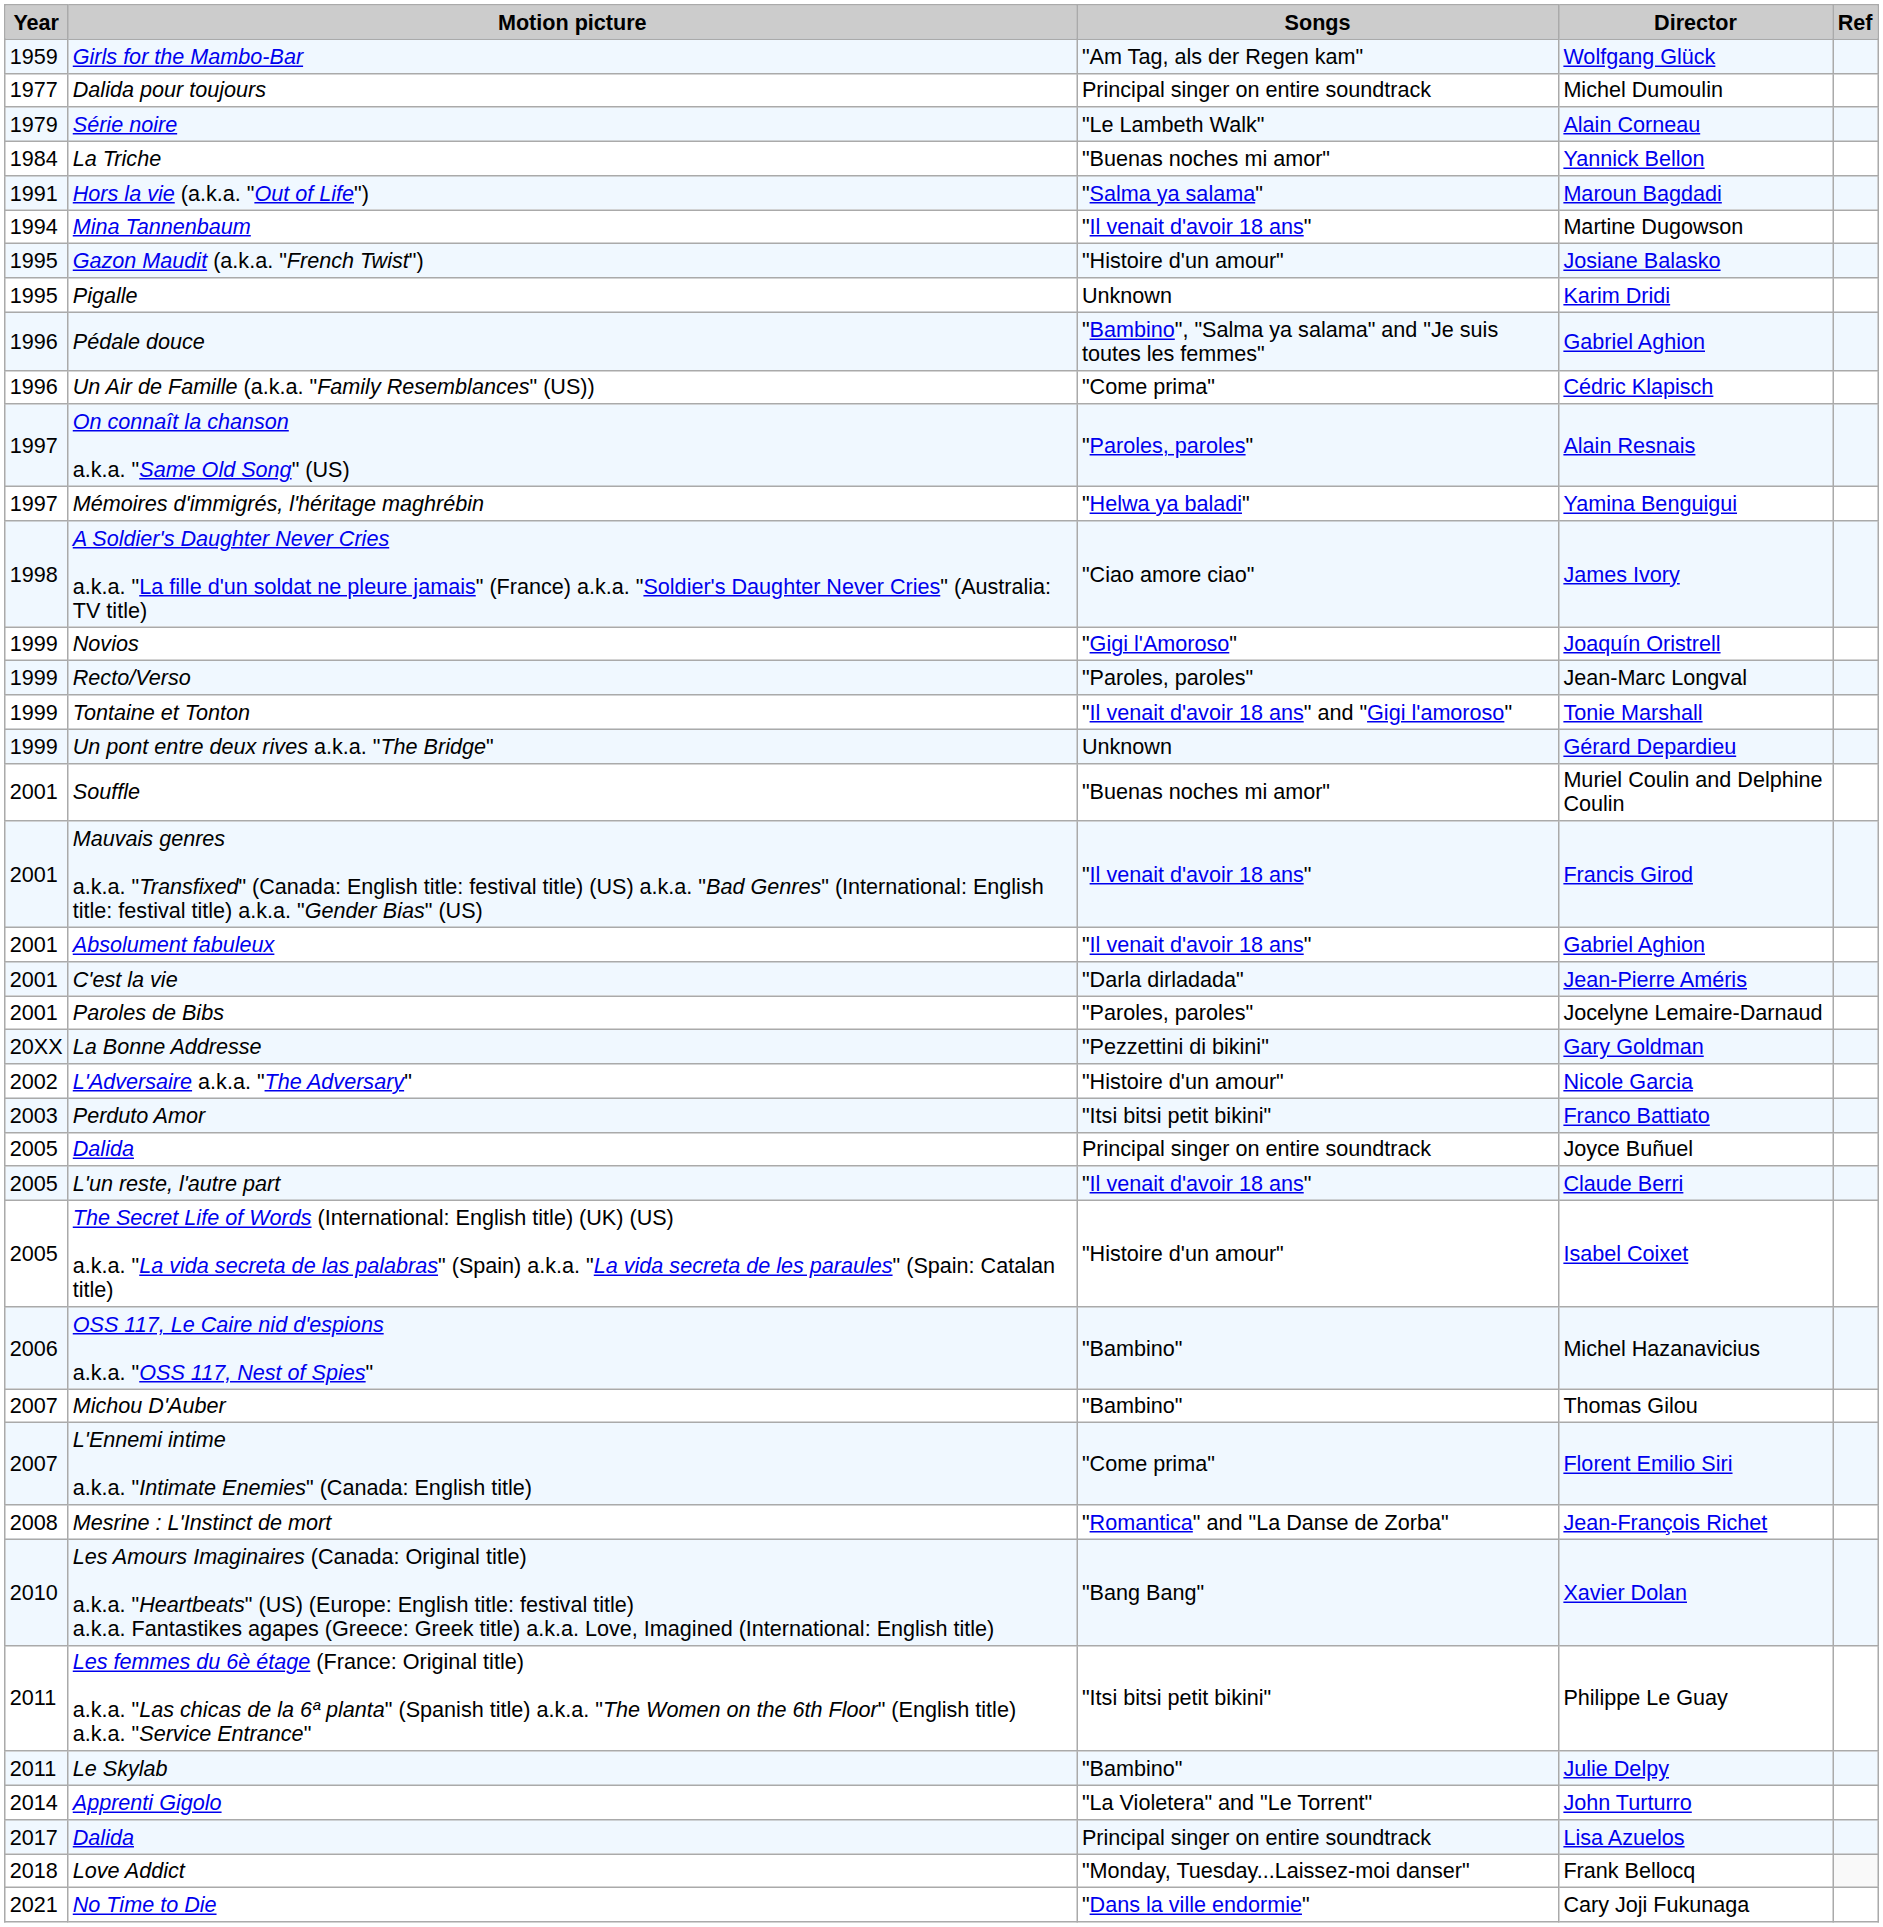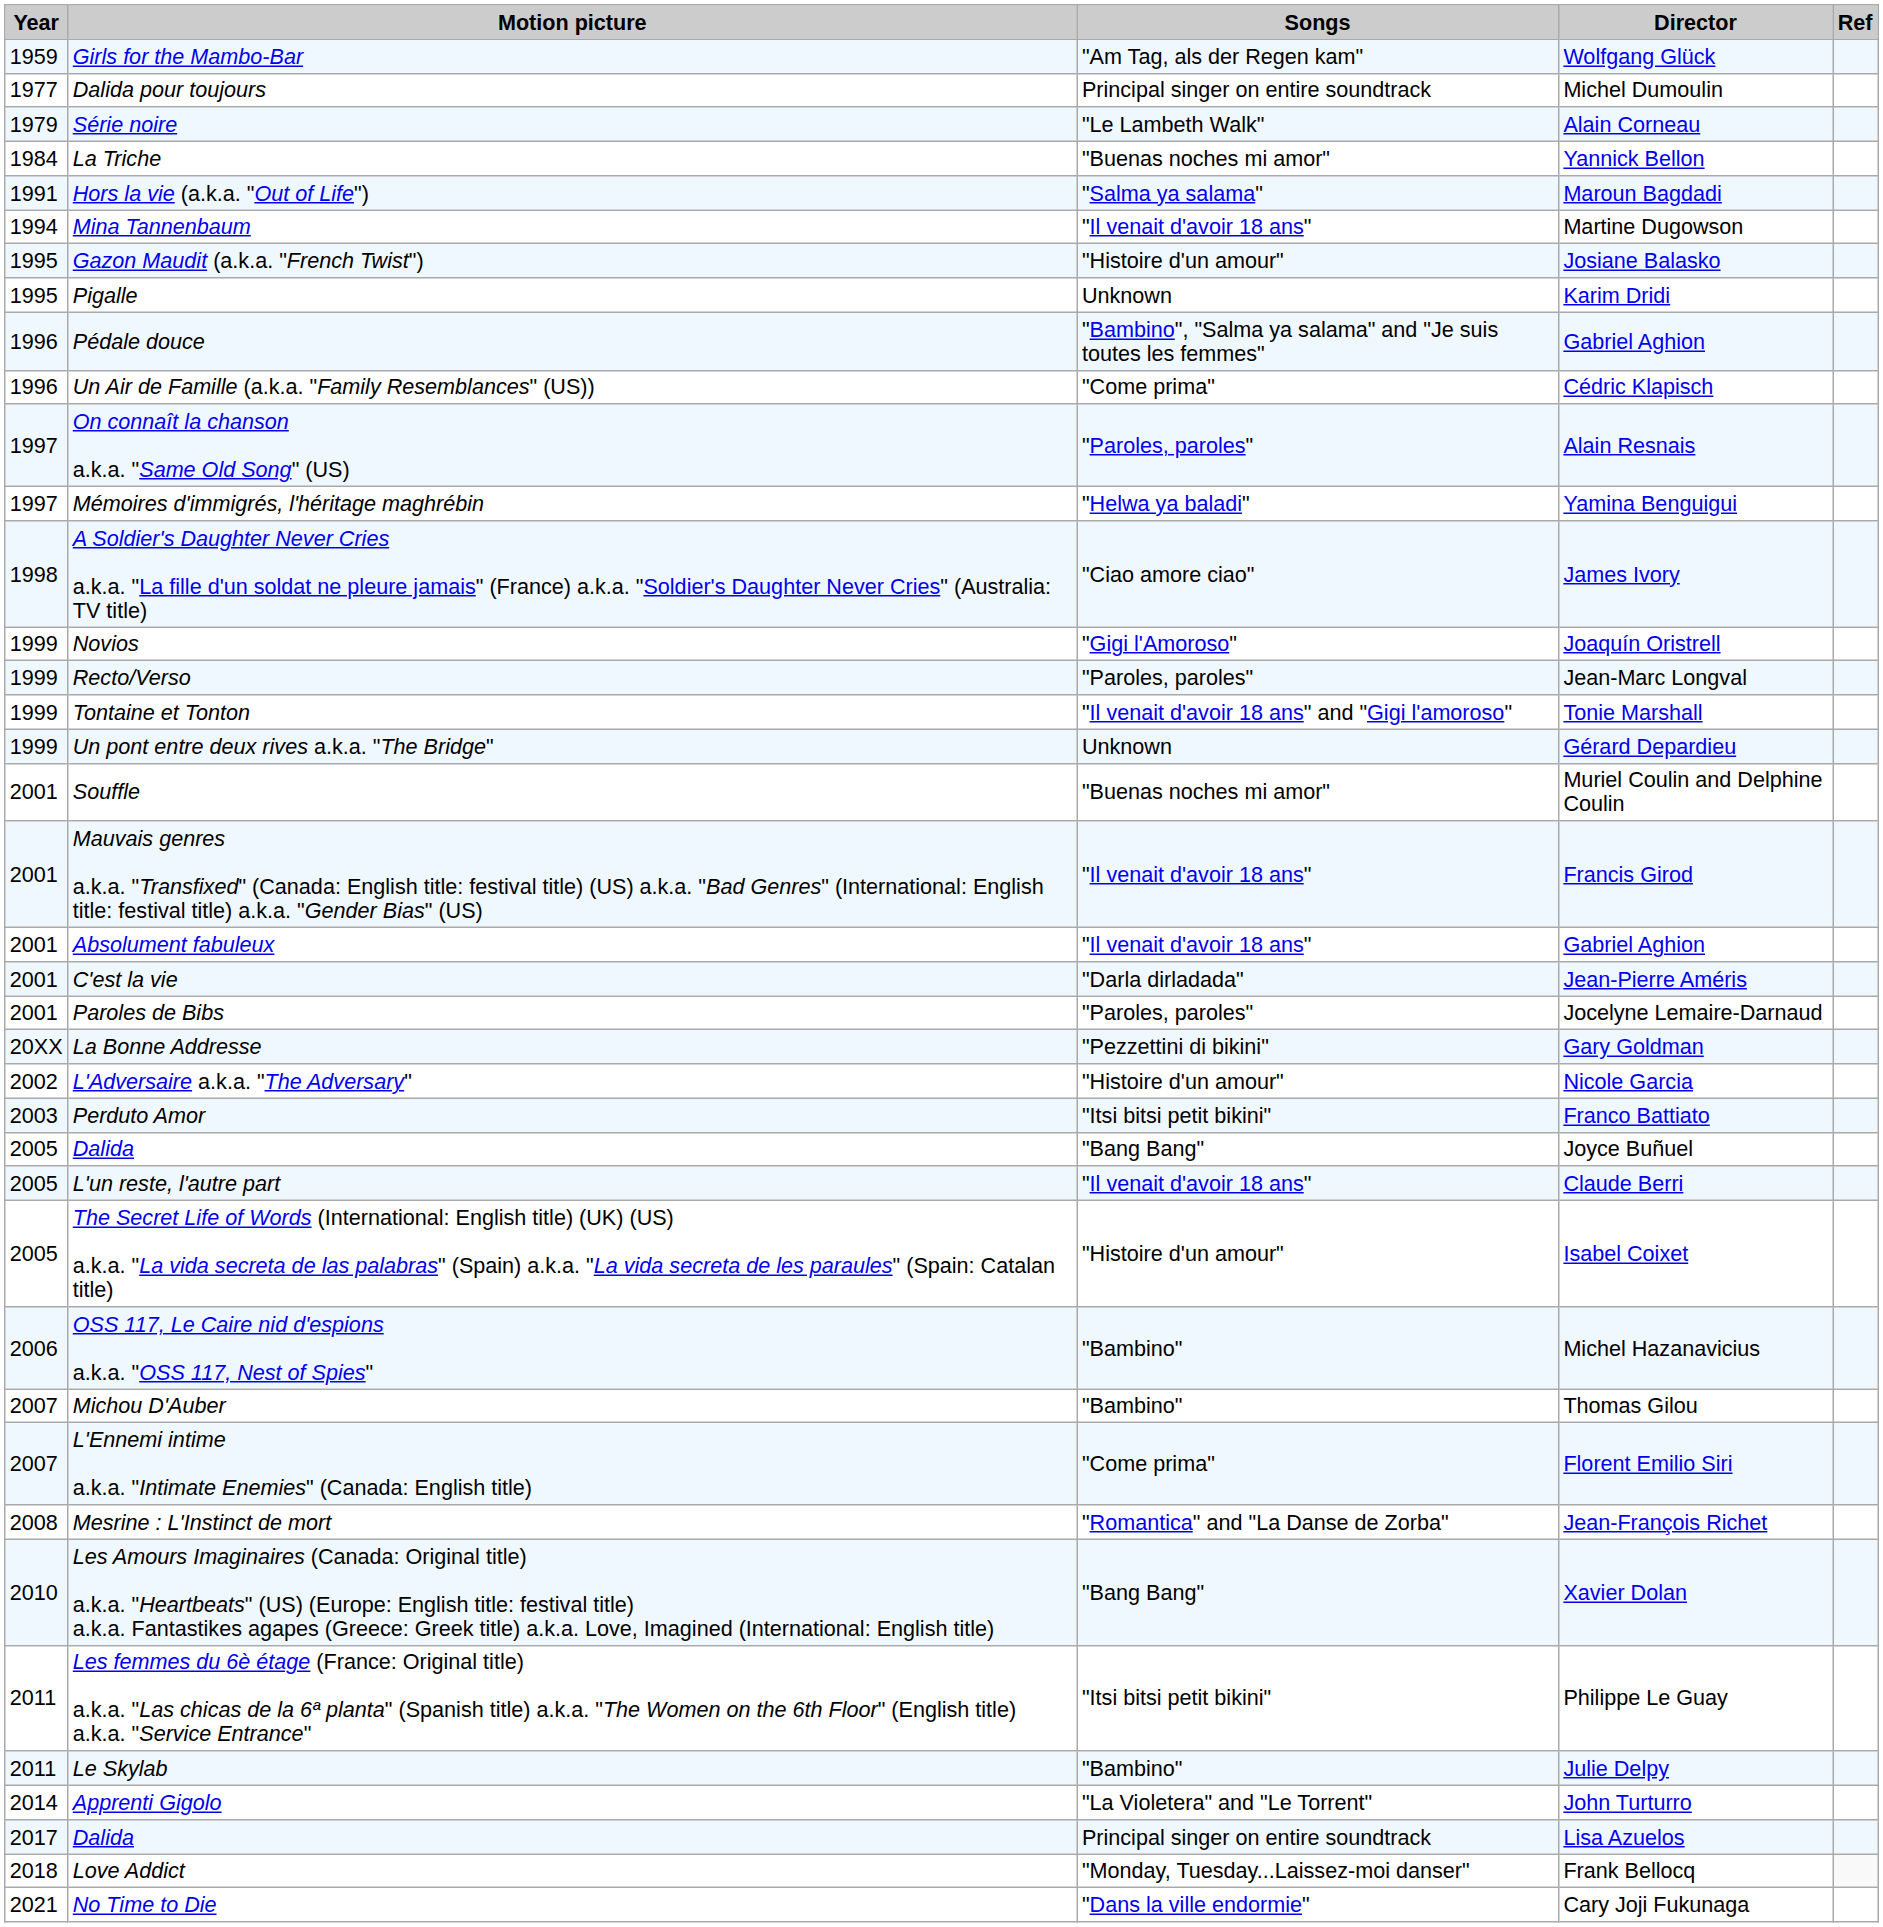(1257, 1149) Principal singer on entire soundtrack -> (1143, 1149) "Bang Bang"
